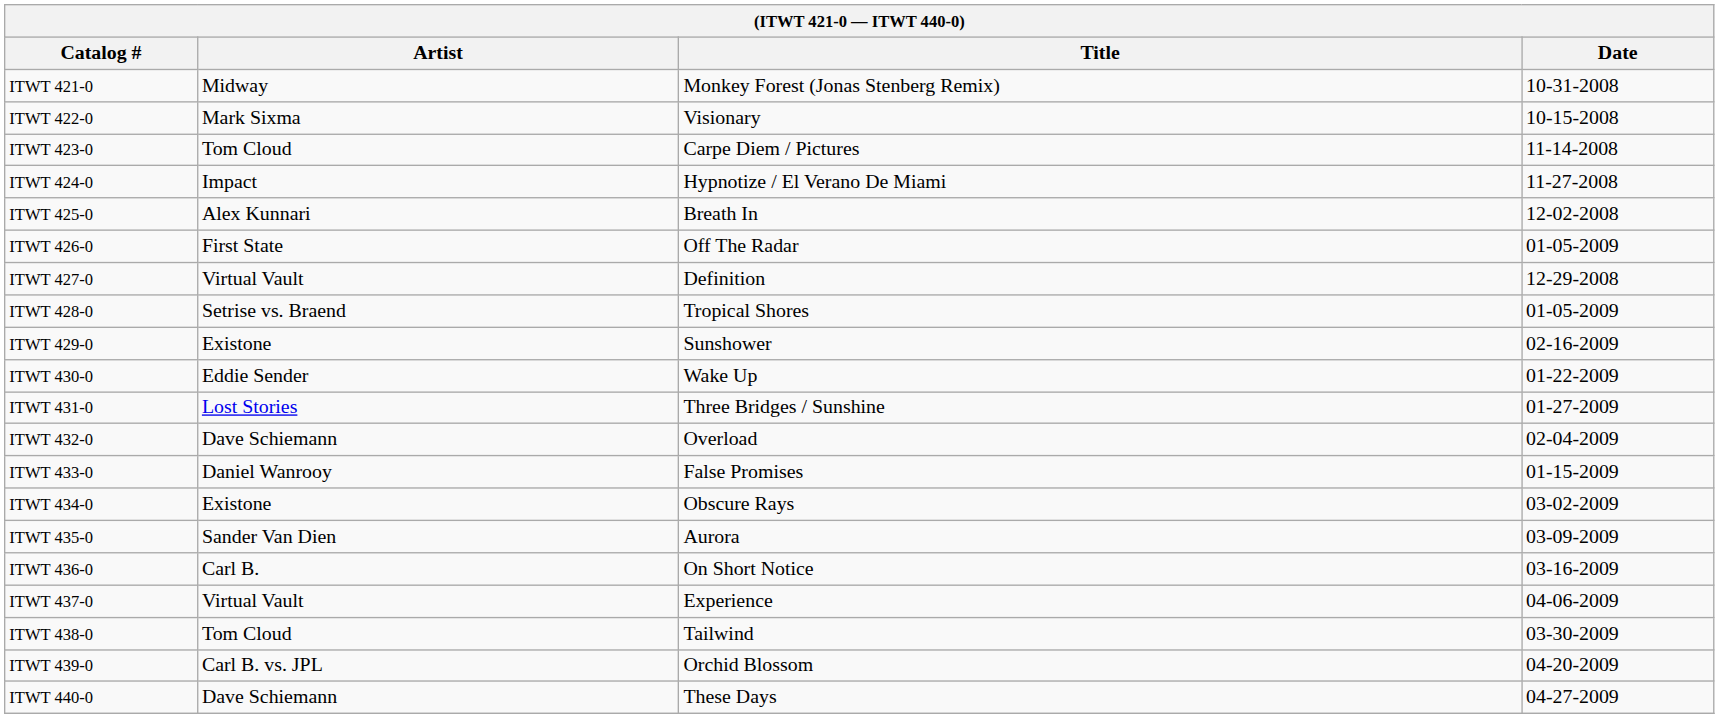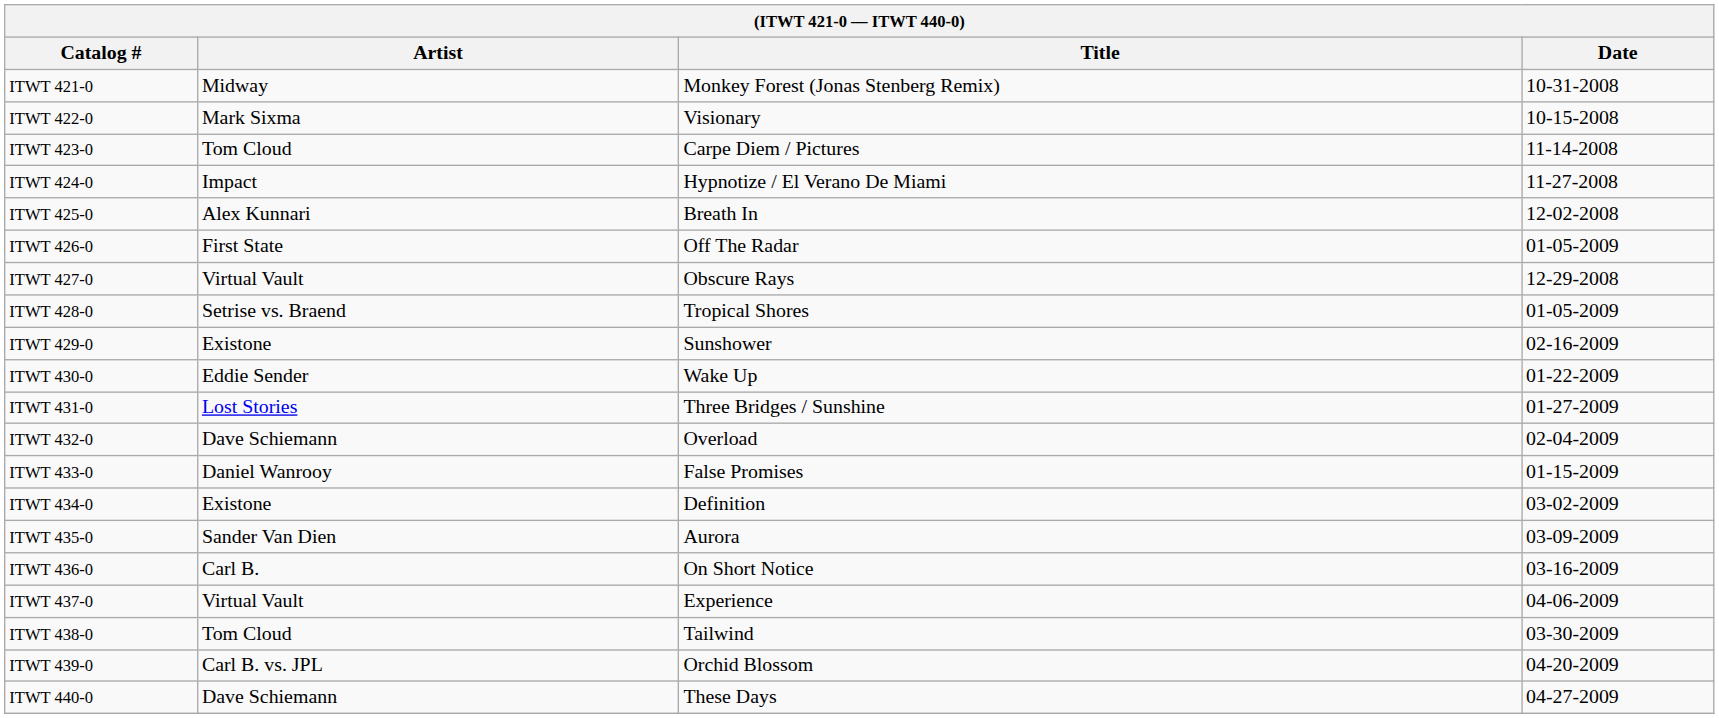(724, 278) Definition -> (739, 278) Obscure Rays
(739, 503) Obscure Rays -> (724, 503) Definition
